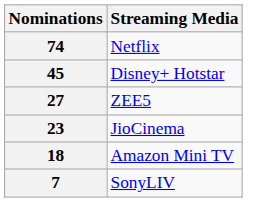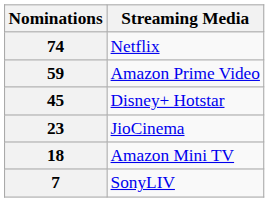+ row: (56, 73)
- row: (56, 100)
